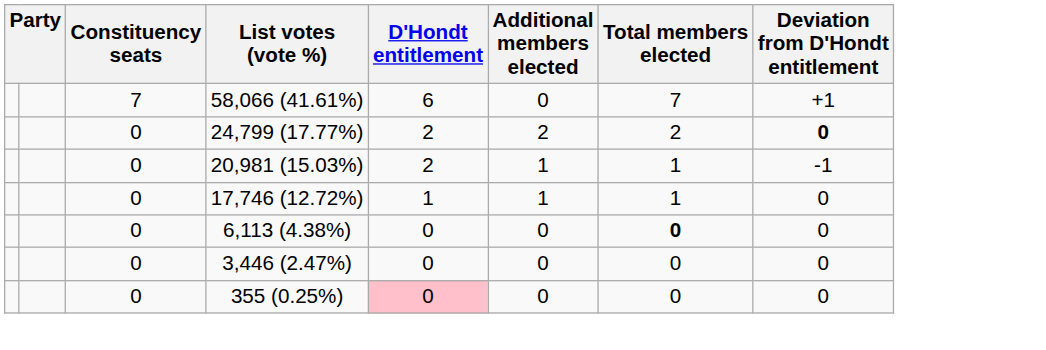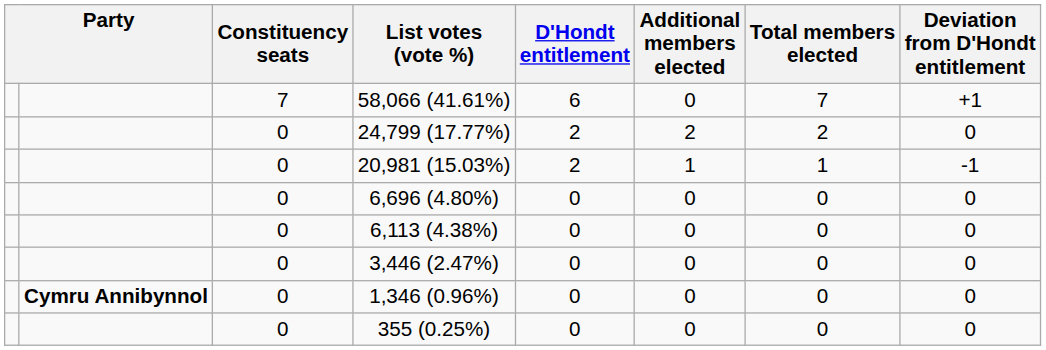(823, 132) bold -> (970, 132) normal
- row: (287, 198)
+ row: (434, 198)
(676, 230) bold -> (822, 230) normal
+ row: (434, 296)
(428, 296) pink background -> (575, 329) no background
